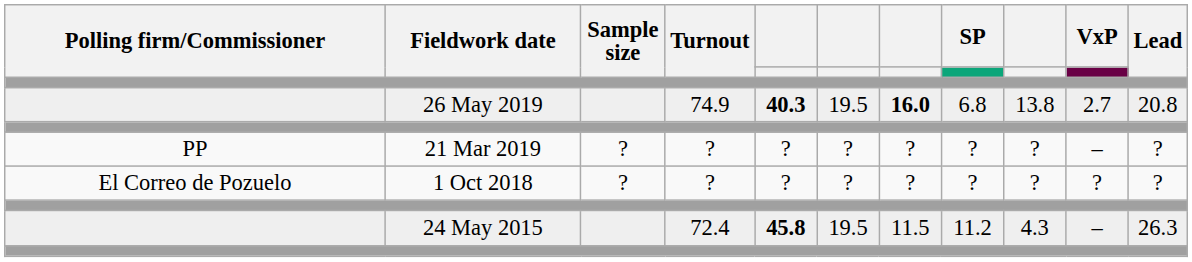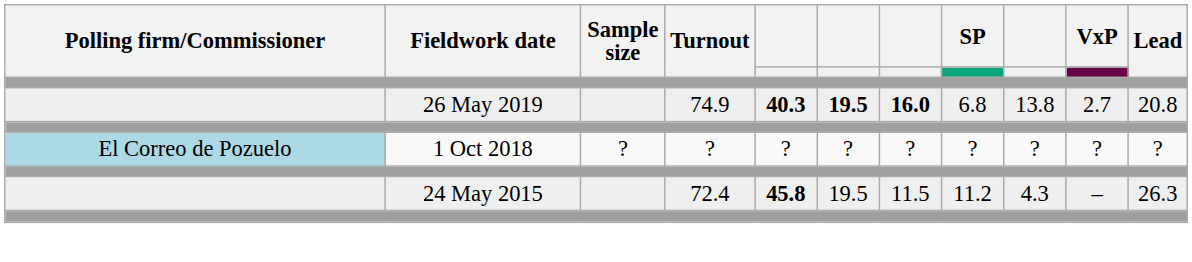(848, 104) normal -> (848, 104) bold
- row: (483, 149)
(195, 183) no background -> (195, 149) lightblue background
